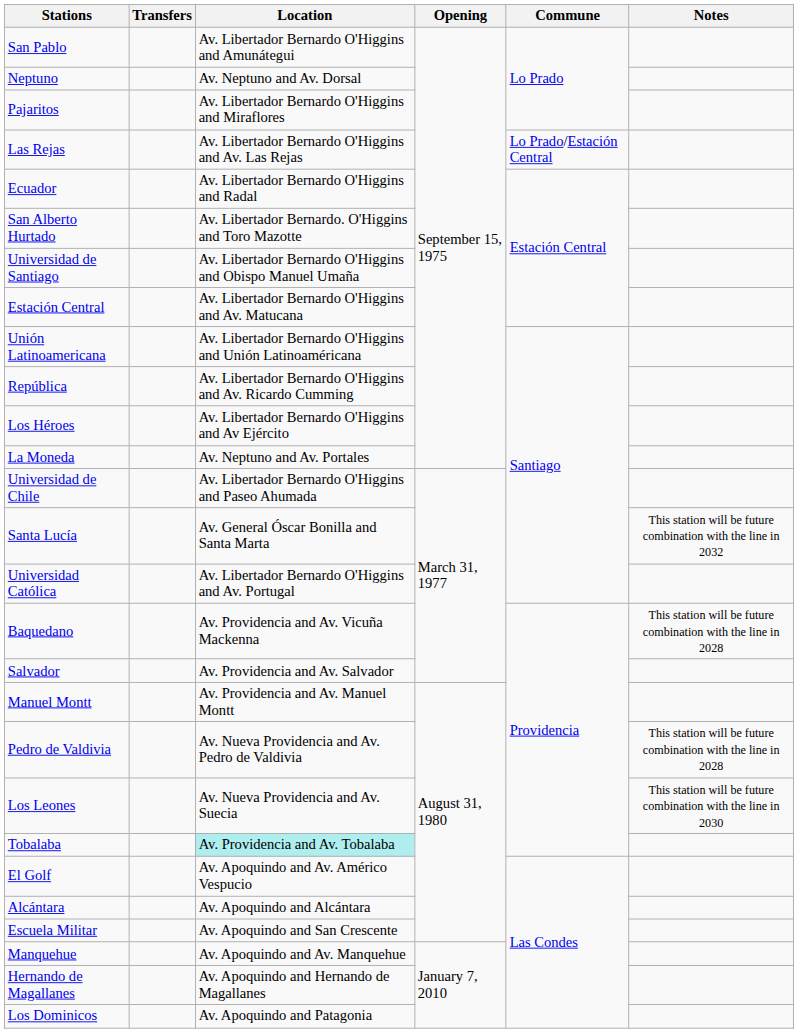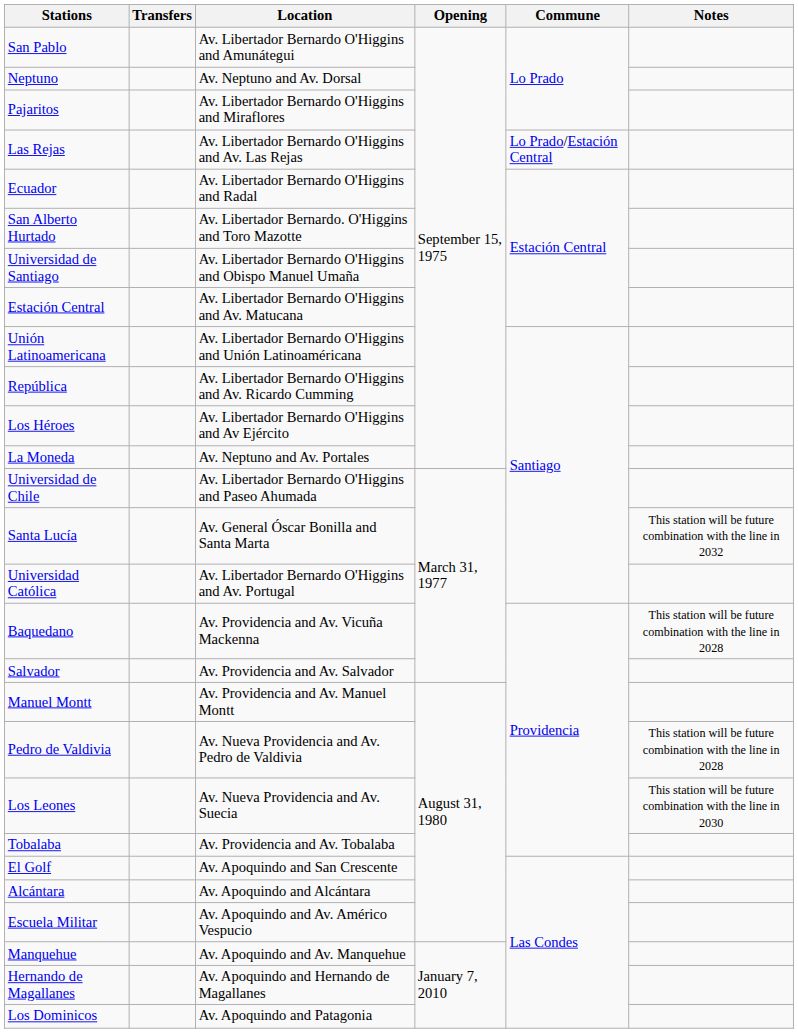(297, 844) paleturquoise background -> (297, 844) no background
(293, 876) Av. Apoquindo and Av. Américo Vespucio -> (298, 868) Av. Apoquindo and San Crescente
(298, 930) Av. Apoquindo and San Crescente -> (293, 922) Av. Apoquindo and Av. Américo Vespucio
